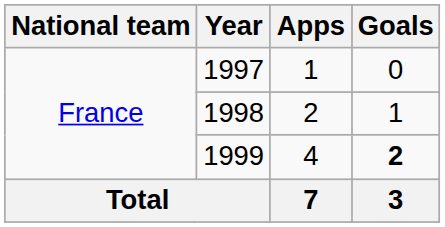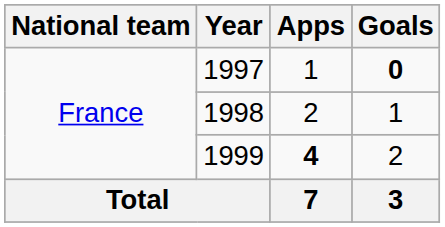(396, 69) normal -> (396, 69) bold
(311, 156) normal -> (311, 156) bold
(396, 156) bold -> (396, 156) normal
